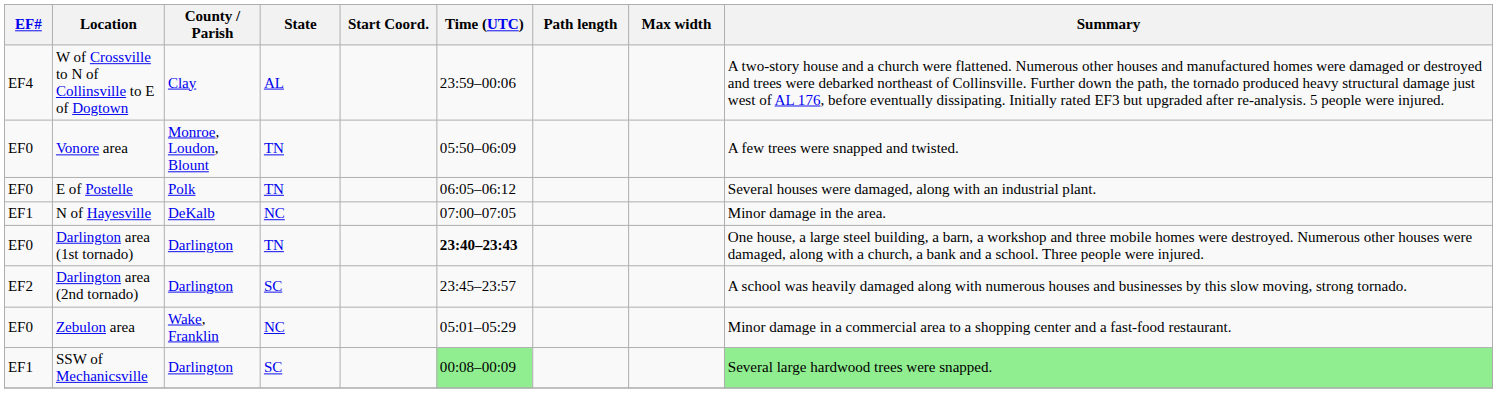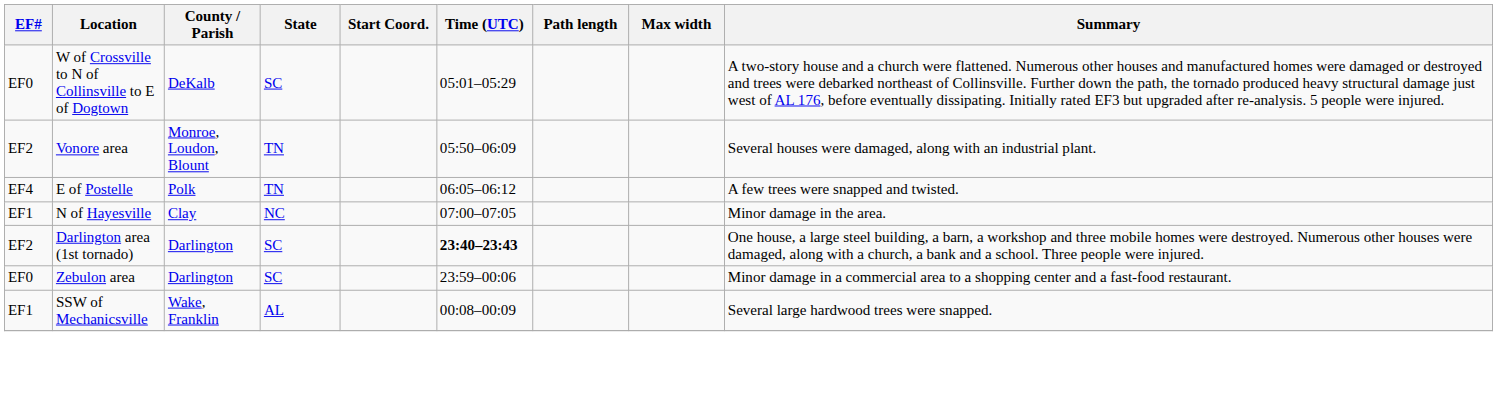(20, 82) EF4 -> (20, 82) EF0
(182, 82) Clay -> (191, 82) DeKalb
(274, 82) AL -> (273, 82) SC
(478, 82) 23:59–00:06 -> (478, 82) 05:01–05:29
(20, 148) EF0 -> (20, 148) EF2
(843, 148) A few trees were snapped and twisted. -> (912, 148) Several houses were damaged, along with an industrial plant.
(20, 189) EF0 -> (20, 189) EF4
(912, 189) Several houses were damaged, along with an industrial plant. -> (843, 189) A few trees were snapped and twisted.
(191, 213) DeKalb -> (182, 213) Clay
(20, 245) EF0 -> (20, 245) EF2
(274, 245) TN -> (273, 245) SC
- row: (103, 286)
(193, 327) Wake, Franklin -> (200, 277) Darlington
(274, 327) NC -> (273, 277) SC
(478, 327) 05:01–05:29 -> (478, 277) 23:59–00:06
(200, 367) Darlington -> (193, 310) Wake, Franklin
(273, 367) SC -> (274, 310) AL
(478, 367) lightgreen background -> (478, 310) no background
(860, 367) lightgreen background -> (860, 310) no background
